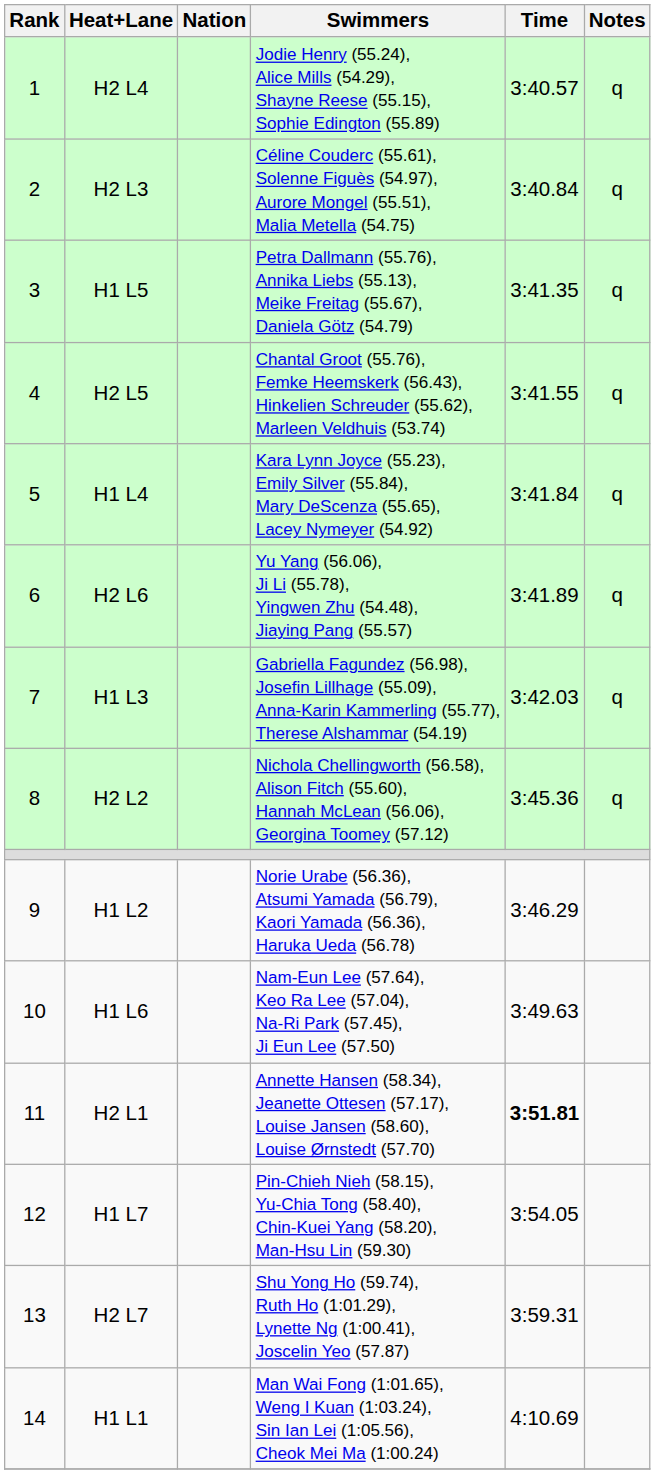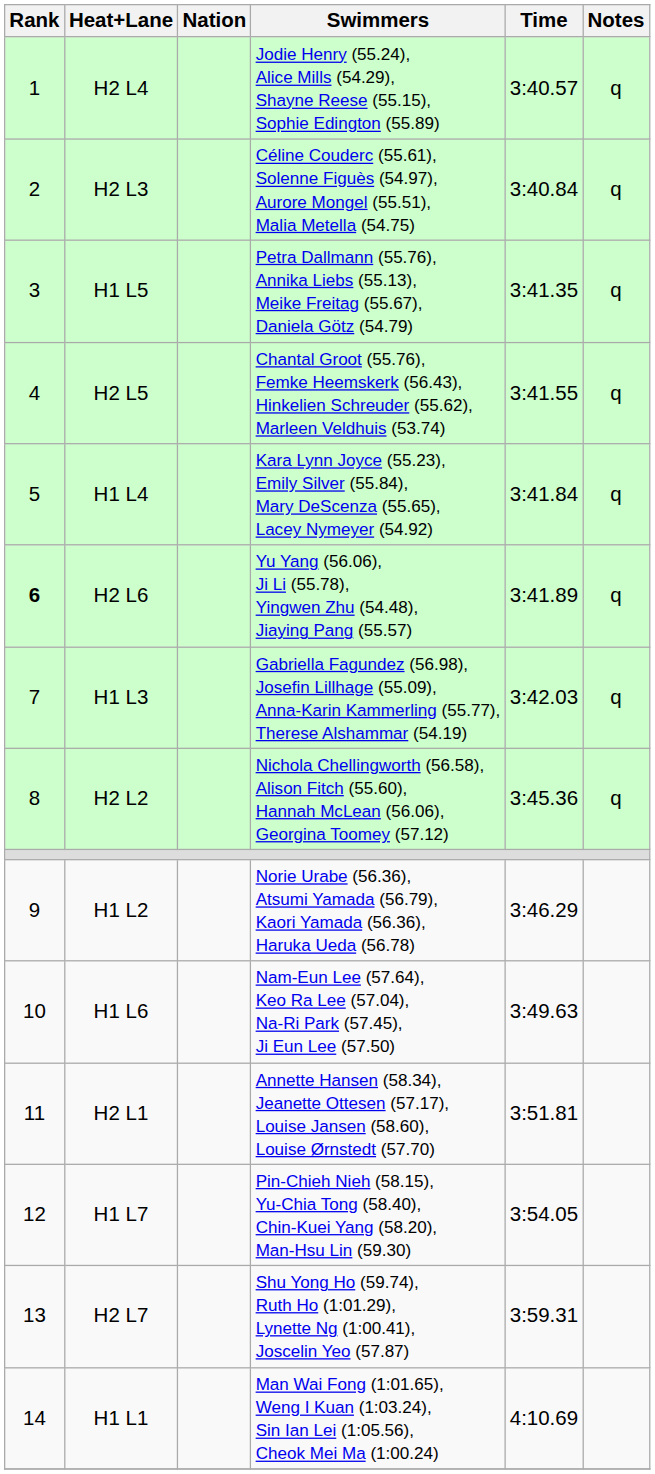(34, 595) normal -> (34, 595) bold
(544, 1113) bold -> (544, 1113) normal
